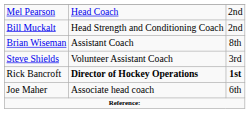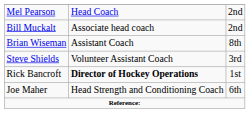(147, 27) Head Strength and Conditioning Coach -> (113, 27) Associate head coach
(235, 74) bold -> (235, 74) normal
(113, 89) Associate head coach -> (147, 89) Head Strength and Conditioning Coach
